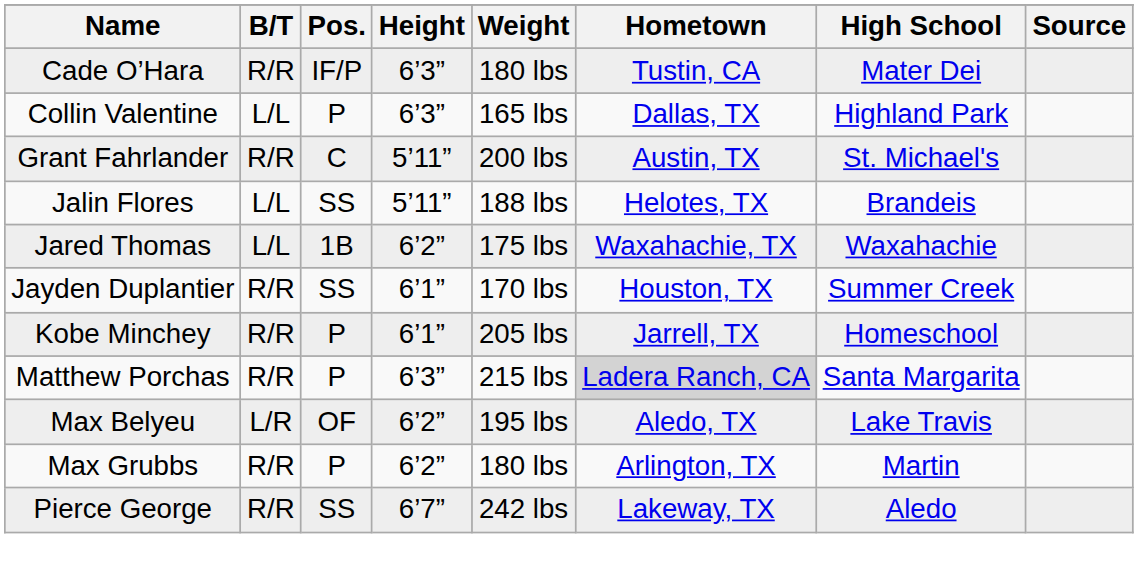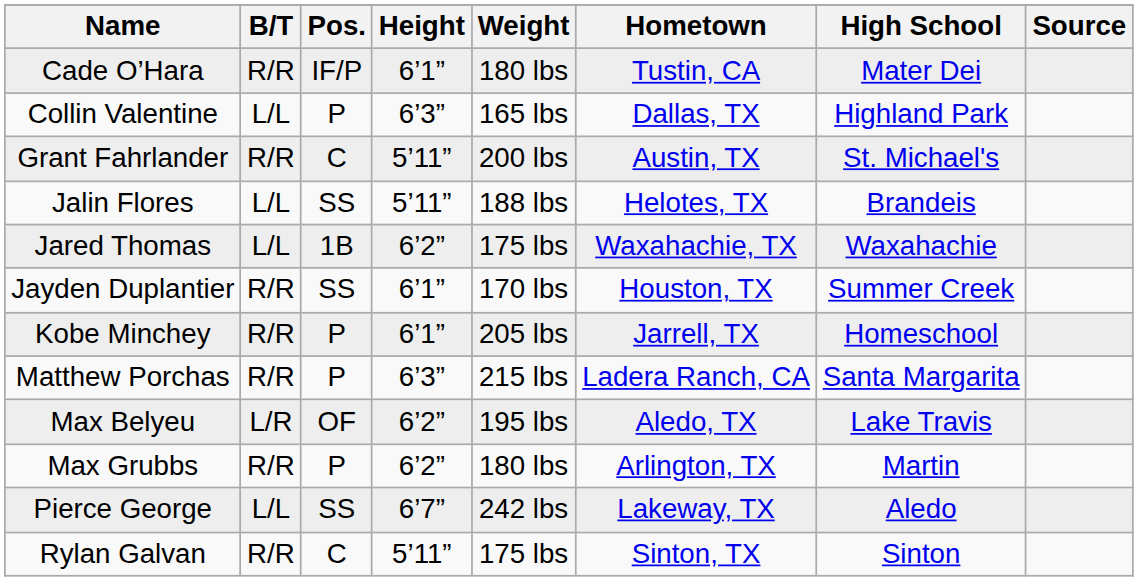(422, 70) 6’3” -> (422, 70) 6’1”
(696, 377) lightgrey background -> (696, 377) no background
(271, 509) R/R -> (271, 509) L/L
+ row: (123, 553)
